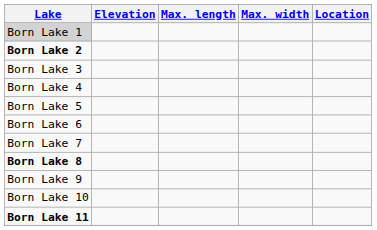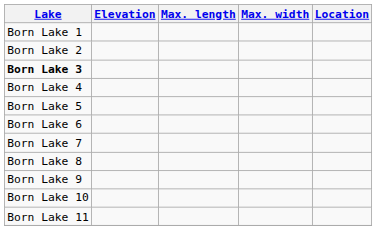(45, 32) lightgrey background -> (45, 32) no background
(45, 51) bold -> (45, 51) normal
(45, 69) normal -> (45, 69) bold
(45, 161) bold -> (45, 161) normal
(48, 216) bold -> (48, 216) normal
